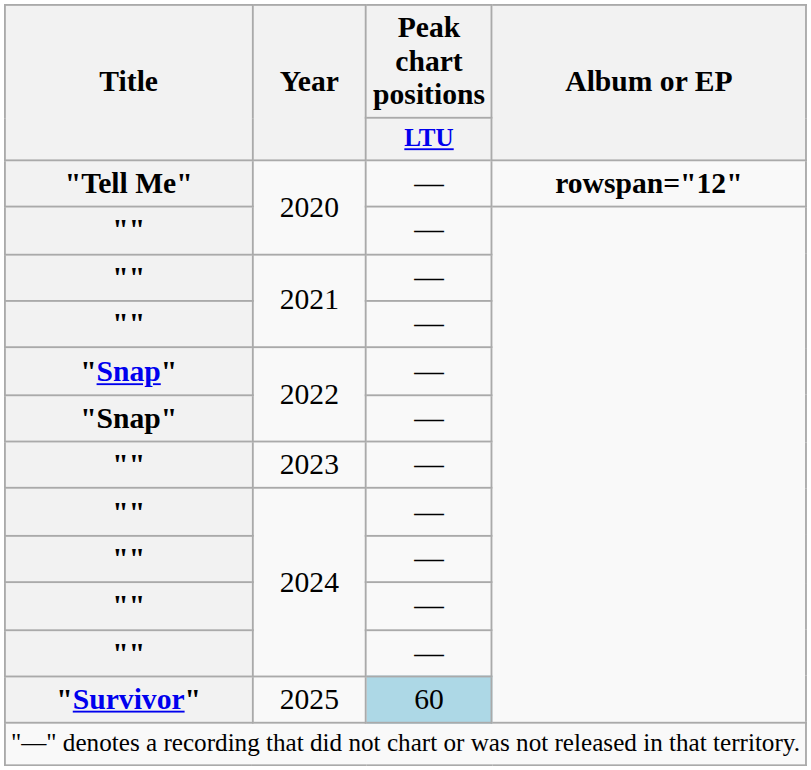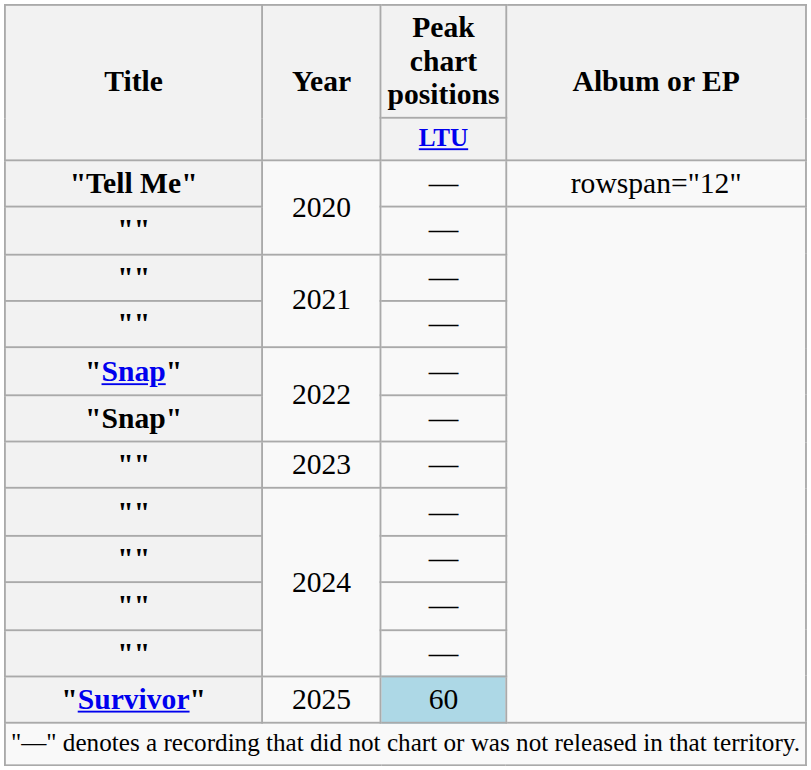(649, 183) bold -> (656, 183) normal
